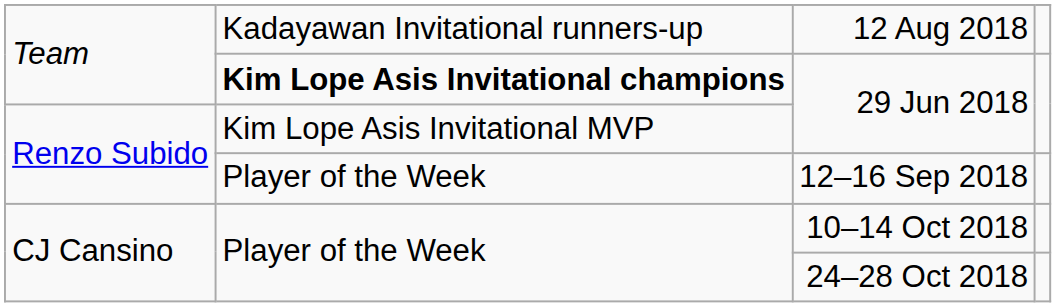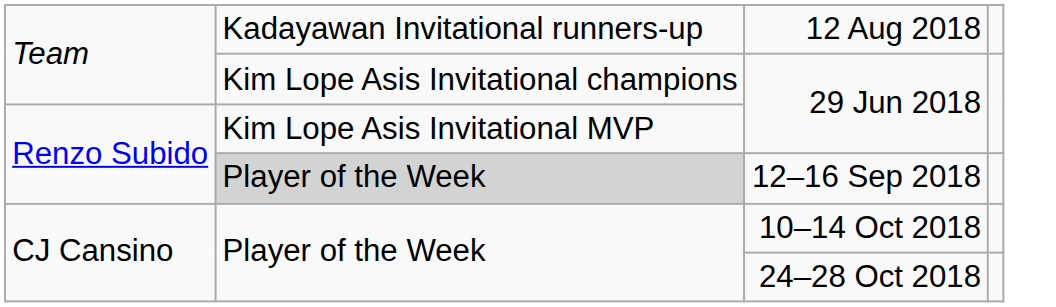(504, 78) bold -> (480, 78) normal
(354, 177) no background -> (354, 177) lightgrey background
